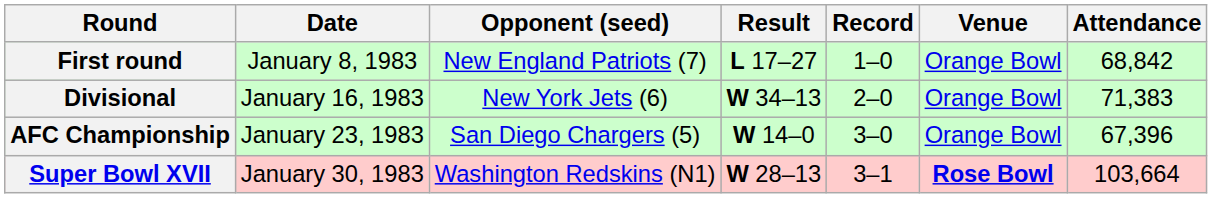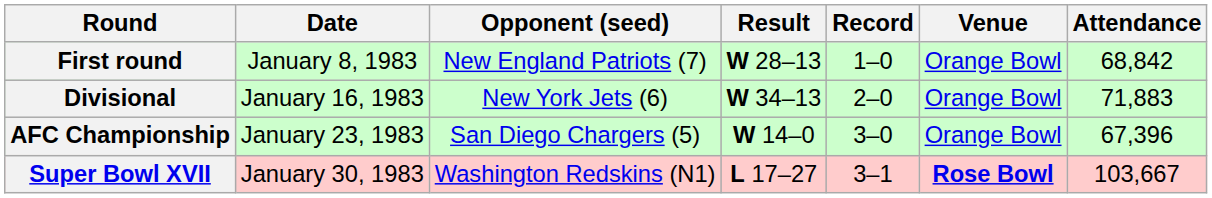(774, 60) L 17–27 -> (774, 60) W 28–13
(1137, 98) 71,383 -> (1137, 98) 71,883
(774, 173) W 28–13 -> (774, 173) L 17–27
(1137, 173) 103,664 -> (1137, 173) 103,667
